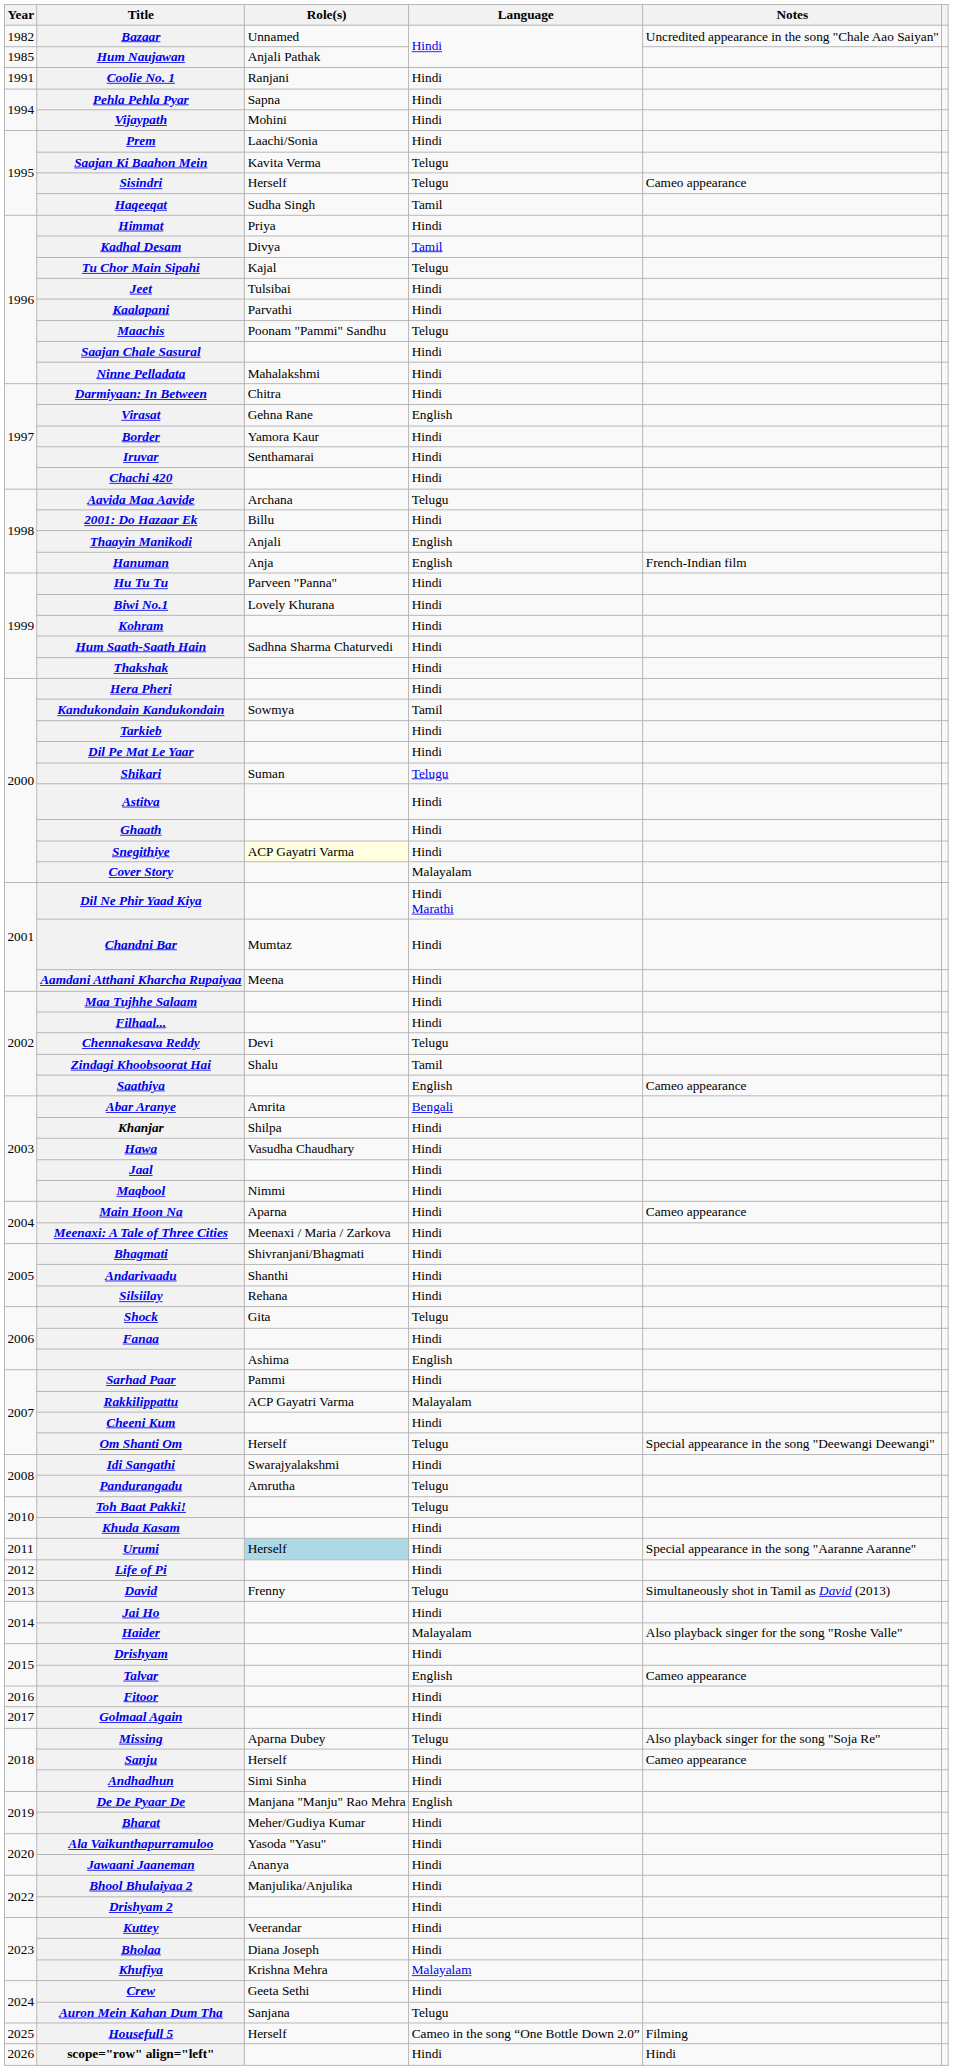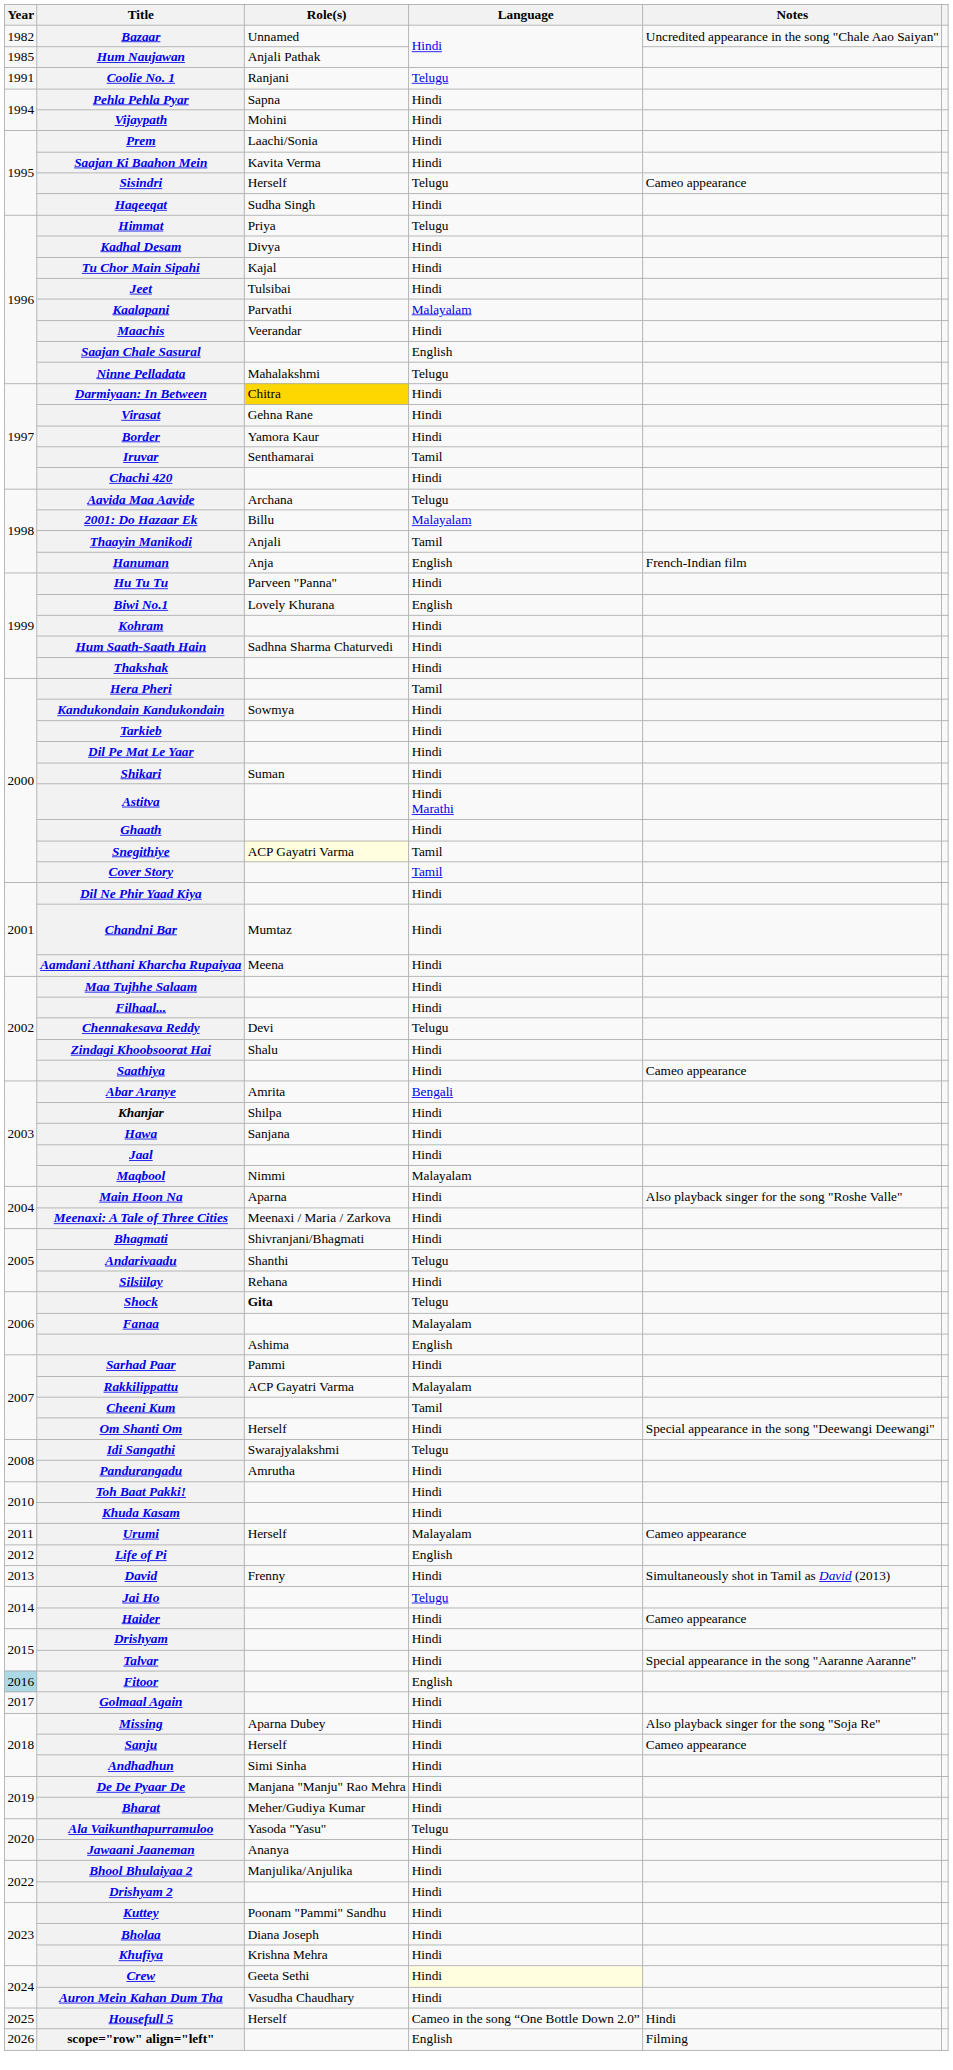(427, 78) Hindi -> (430, 78) Telugu
(430, 162) Telugu -> (427, 162) Hindi
(427, 204) Tamil -> (427, 204) Hindi
(427, 225) Hindi -> (430, 225) Telugu
(427, 246) Tamil -> (427, 246) Hindi
(430, 267) Telugu -> (427, 267) Hindi
(427, 309) Hindi -> (442, 309) Malayalam
(317, 330) Poonam "Pammi" Sandhu -> (275, 330) Veerandar
(430, 330) Telugu -> (427, 330) Hindi
(427, 352) Hindi -> (432, 352) English
(427, 373) Hindi -> (430, 373) Telugu
(264, 394) no background -> (264, 394) gold background
(432, 415) English -> (427, 415) Hindi
(427, 457) Hindi -> (427, 457) Tamil
(427, 520) Hindi -> (442, 520) Malayalam
(432, 541) English -> (427, 541) Tamil
(427, 604) Hindi -> (432, 604) English
(427, 688) Hindi -> (427, 688) Tamil
(427, 710) Tamil -> (427, 710) Hindi
(430, 773) Telugu -> (427, 773) Hindi
(427, 801) Hindi -> (433, 801) Hindi Marathi
(427, 851) Hindi -> (427, 851) Tamil
(442, 872) Malayalam -> (427, 872) Tamil
(433, 900) Hindi Marathi -> (427, 893) Hindi
(427, 1064) Tamil -> (427, 1049) Hindi
(432, 1085) English -> (427, 1070) Hindi
(301, 1148) Vasudha Chaudhary -> (269, 1133) Sanjana
(427, 1191) Hindi -> (442, 1176) Malayalam
(696, 1212) Cameo appearance -> (774, 1197) Also playback singer for the song "Roshe Valle"
(427, 1275) Hindi -> (430, 1260) Telugu
(259, 1317) normal -> (260, 1302) bold
(427, 1338) Hindi -> (442, 1323) Malayalam
(427, 1422) Hindi -> (427, 1407) Tamil
(430, 1443) Telugu -> (427, 1428) Hindi
(427, 1464) Hindi -> (430, 1449) Telugu
(430, 1485) Telugu -> (427, 1470) Hindi
(430, 1506) Telugu -> (427, 1492) Hindi
(267, 1549) lightblue background -> (267, 1534) no background
(427, 1549) Hindi -> (442, 1534) Malayalam
(781, 1549) Special appearance in the song "Aaranne Aaranne" -> (696, 1534) Cameo appearance
(427, 1570) Hindi -> (432, 1555) English
(430, 1591) Telugu -> (427, 1576) Hindi
(427, 1612) Hindi -> (430, 1597) Telugu
(442, 1633) Malayalam -> (427, 1618) Hindi
(774, 1633) Also playback singer for the song "Roshe Valle" -> (696, 1618) Cameo appearance
(432, 1675) English -> (427, 1660) Hindi
(696, 1675) Cameo appearance -> (781, 1660) Special appearance in the song "Aaranne Aaranne"
(21, 1696) no background -> (21, 1681) lightblue background
(427, 1696) Hindi -> (432, 1681) English
(430, 1738) Telugu -> (427, 1723) Hindi
(432, 1801) English -> (427, 1786) Hindi
(427, 1843) Hindi -> (430, 1828) Telugu
(275, 1928) Veerandar -> (317, 1913) Poonam "Pammi" Sandhu
(442, 1970) Malayalam -> (427, 1955) Hindi
(427, 1991) no background -> (427, 1976) lightyellow background
(269, 2012) Sanjana -> (301, 1997) Vasudha Chaudhary
(430, 2012) Telugu -> (427, 1997) Hindi
(667, 2033) Filming -> (661, 2018) Hindi
(427, 2054) Hindi -> (432, 2039) English
(661, 2054) Hindi -> (667, 2039) Filming
